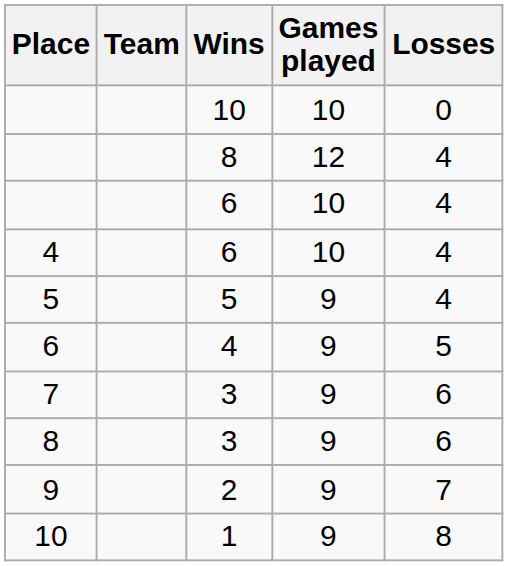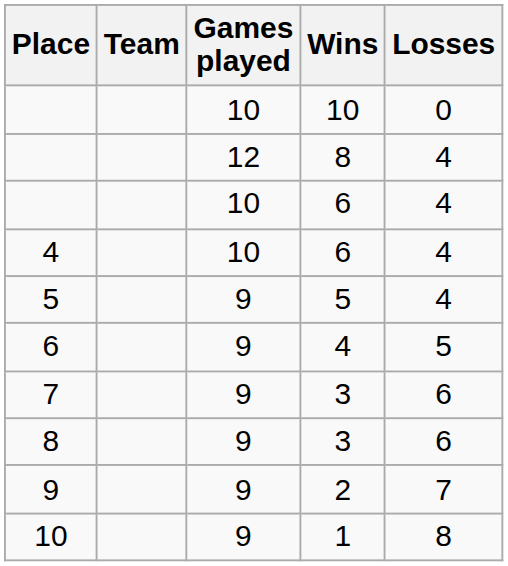columns swapped: (328, 45) <-> (229, 45)
